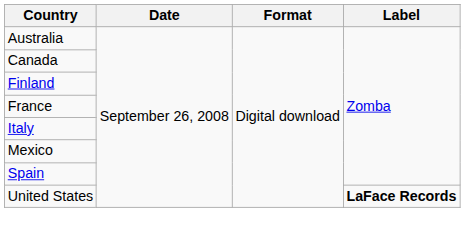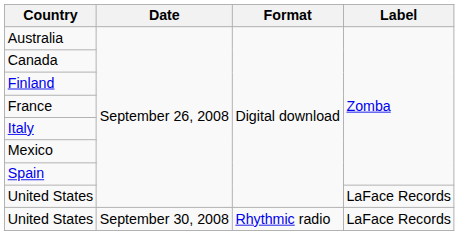(401, 196) bold -> (399, 196) normal
+ row: (50, 219)
